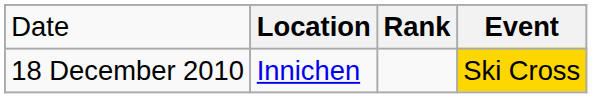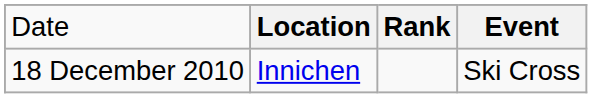(522, 70) gold background -> (522, 70) no background
